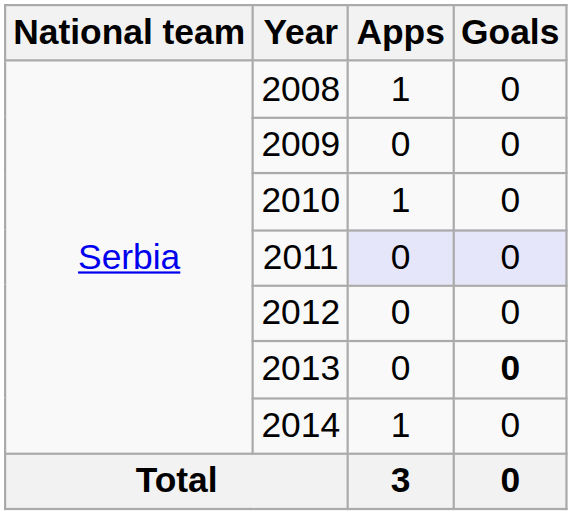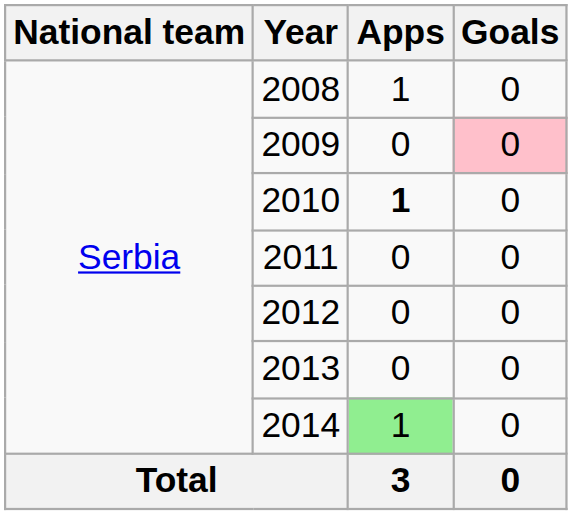(510, 144) no background -> (510, 144) pink background
(401, 200) normal -> (401, 200) bold
(401, 256) lavender background -> (401, 256) no background
(510, 256) lavender background -> (510, 256) no background
(510, 369) bold -> (510, 369) normal
(401, 425) no background -> (401, 425) lightgreen background
